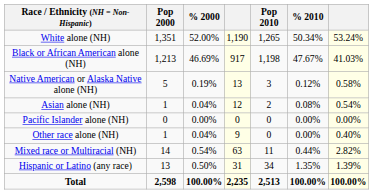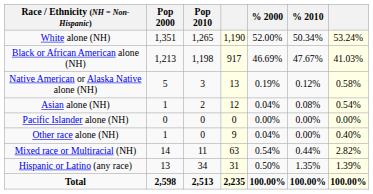columns swapped: (269, 17) <-> (204, 17)
